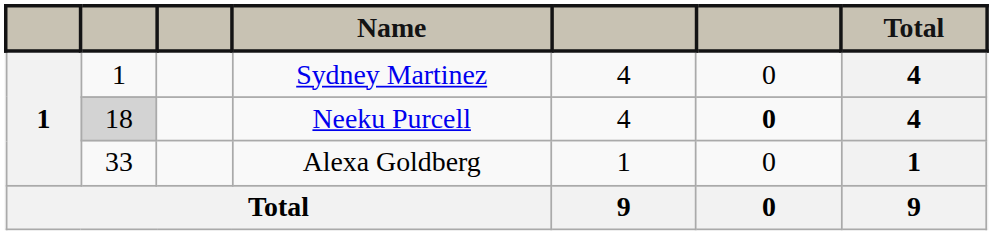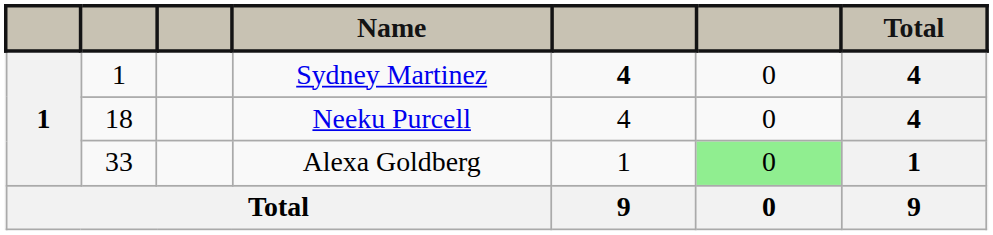(624, 74) normal -> (624, 74) bold
(119, 118) lightgrey background -> (119, 118) no background
(769, 118) bold -> (769, 118) normal
(769, 162) no background -> (769, 162) lightgreen background
